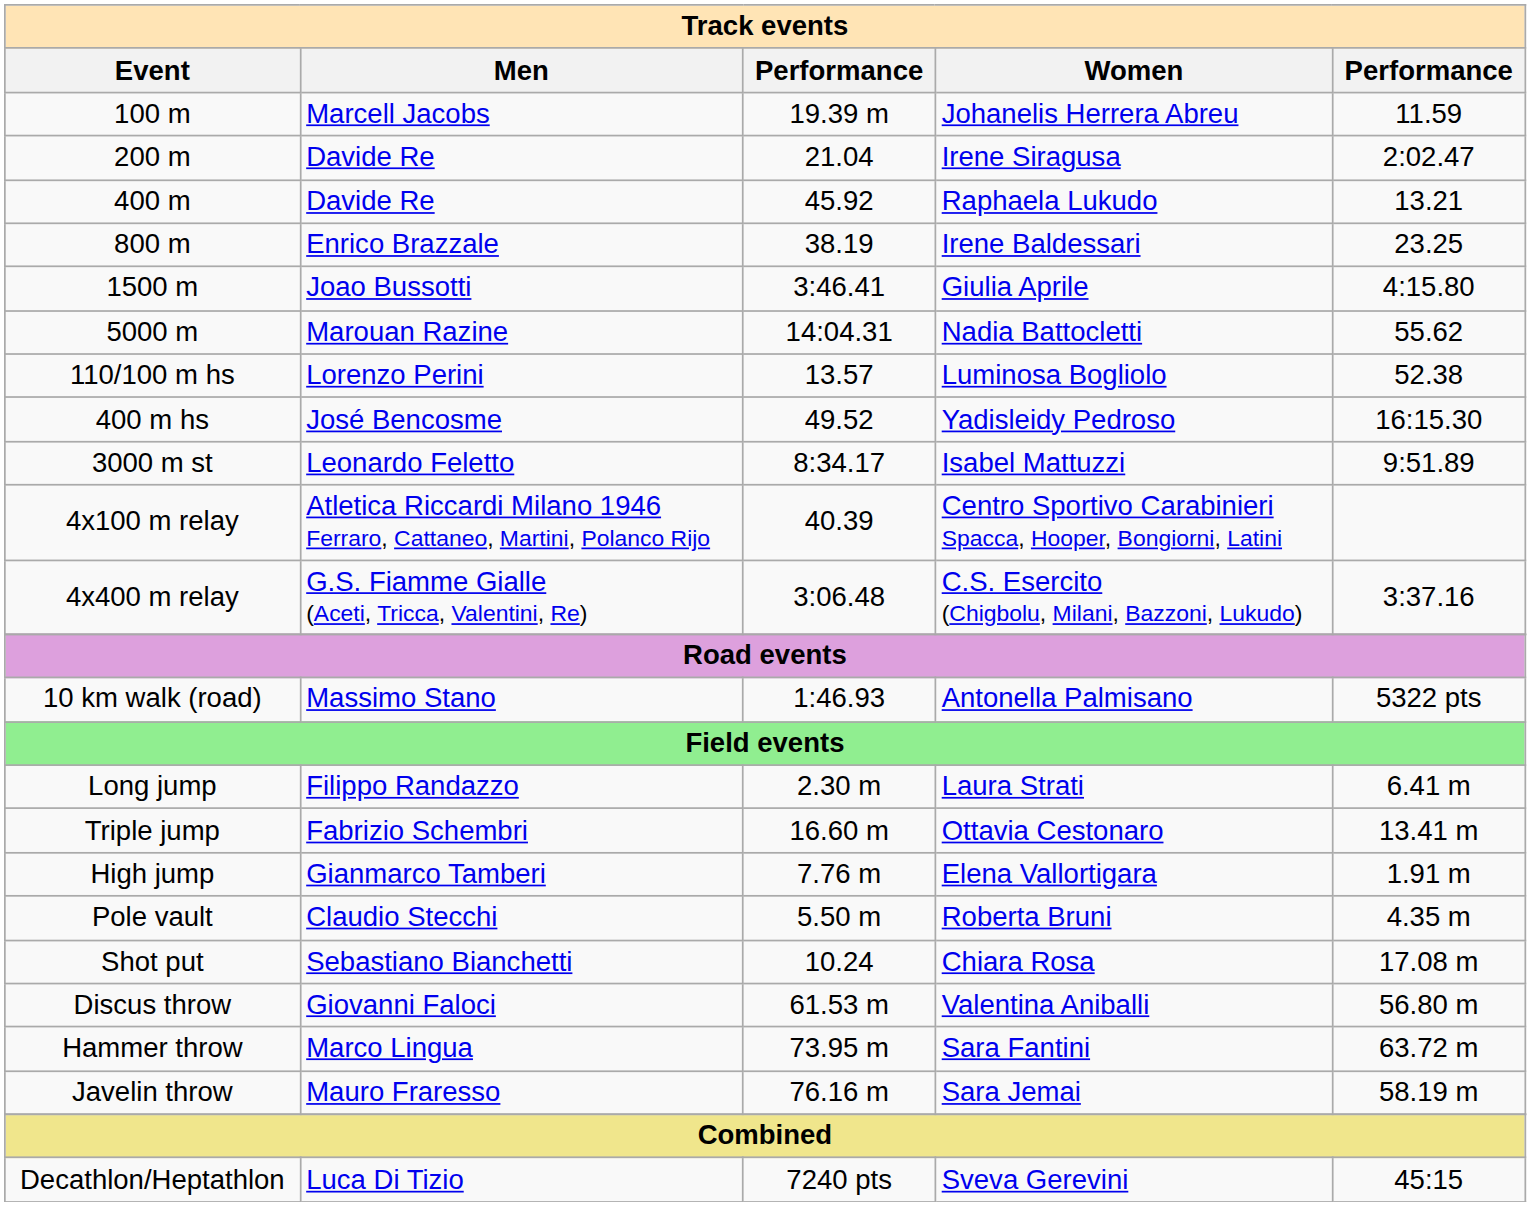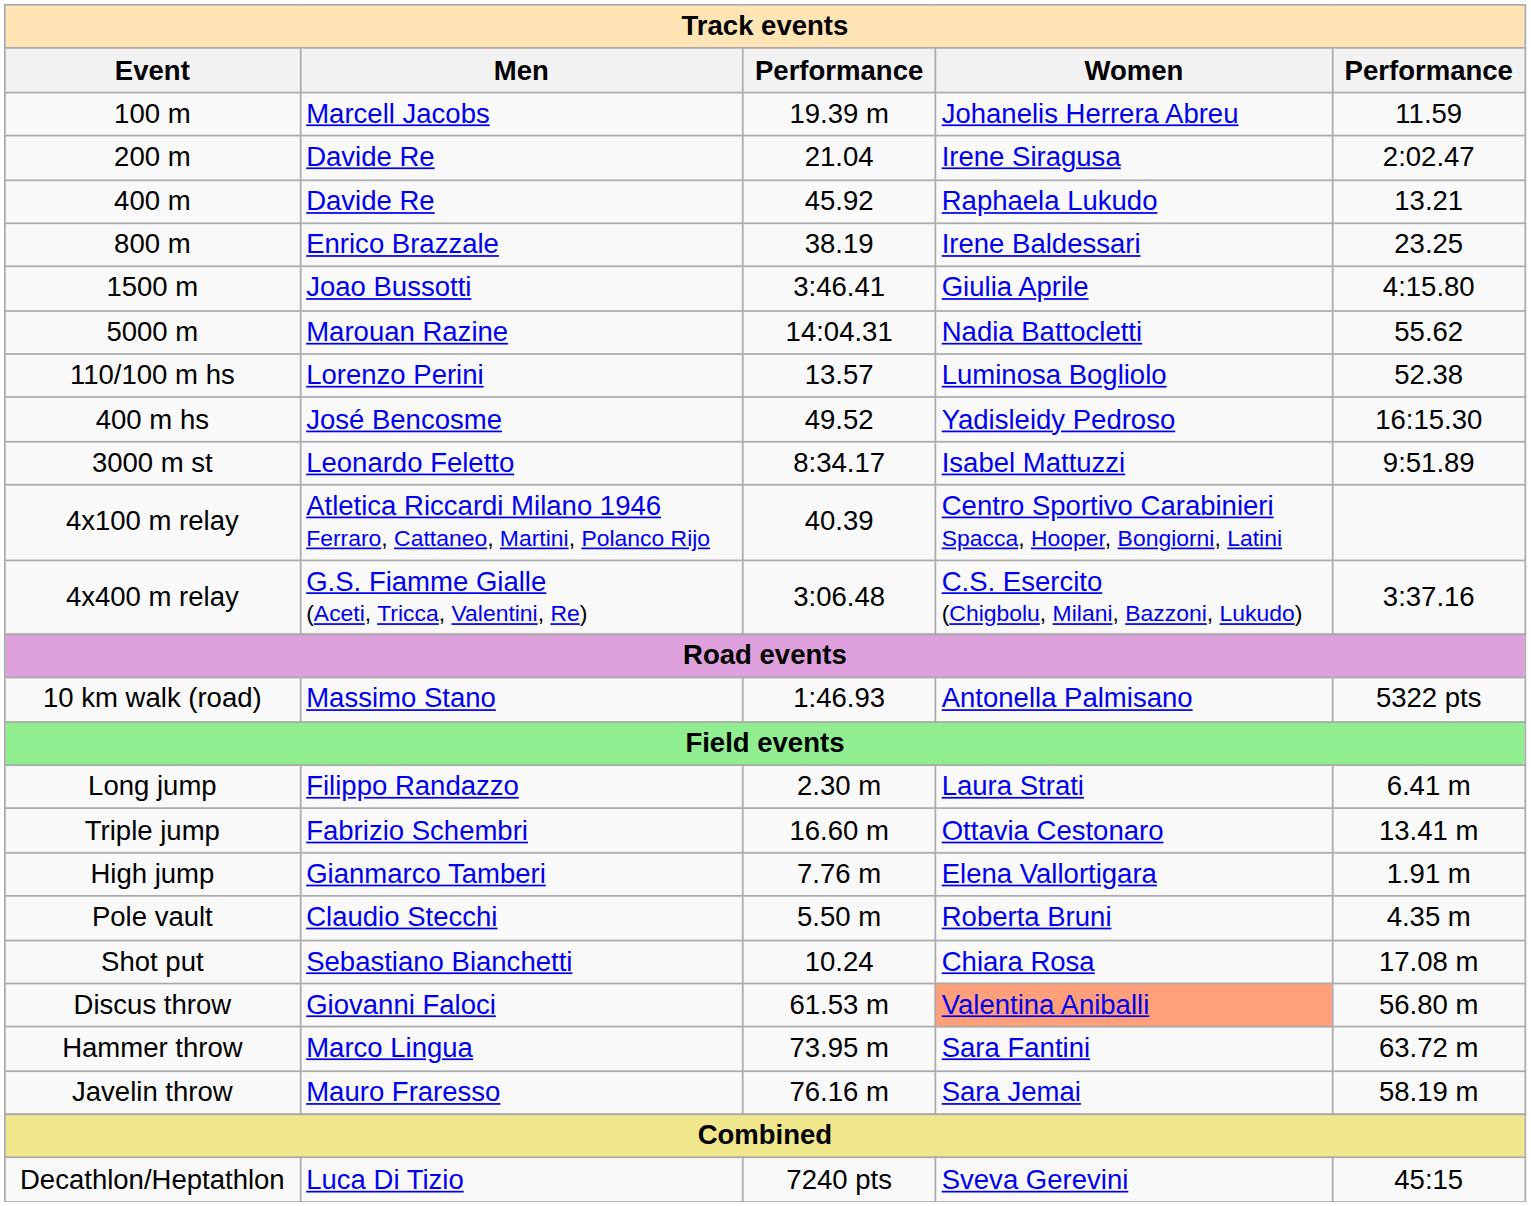(1045, 1004) no background -> (1045, 1004) lightsalmon background
